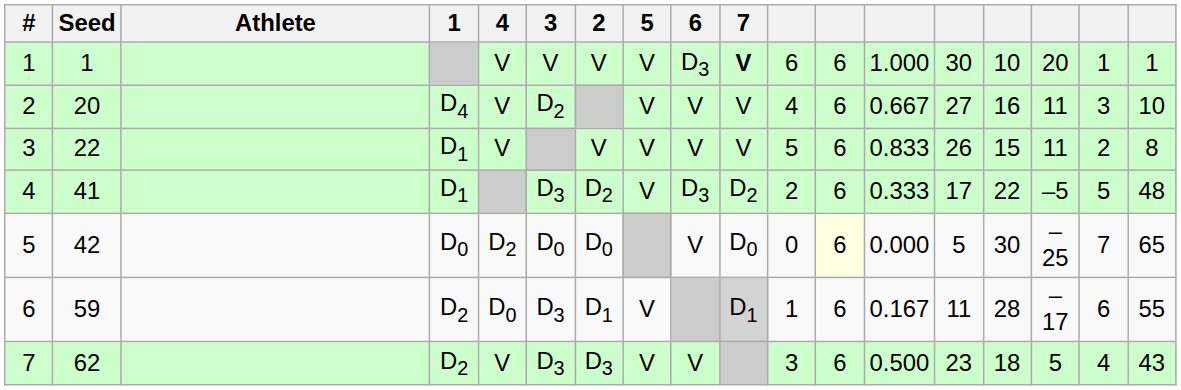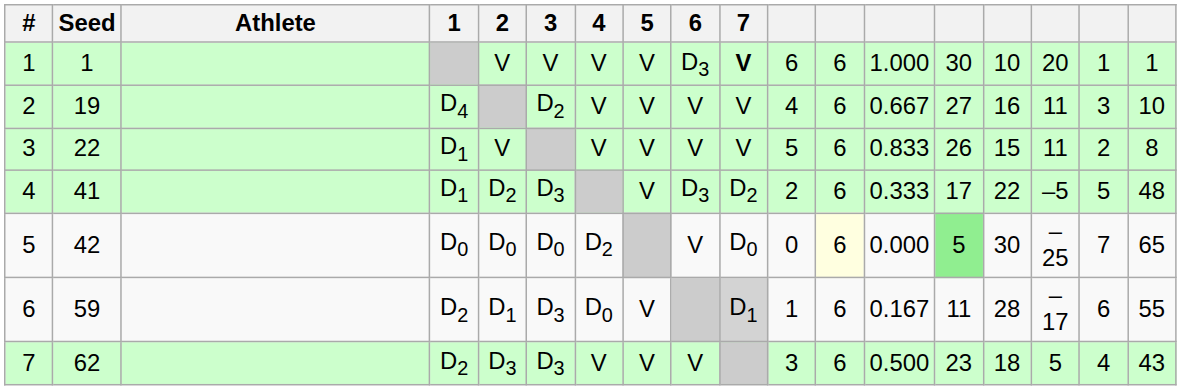columns swapped: (599, 23) <-> (502, 23)
(87, 106) 20 -> (87, 106) 19
(959, 244) no background -> (959, 244) lightgreen background
